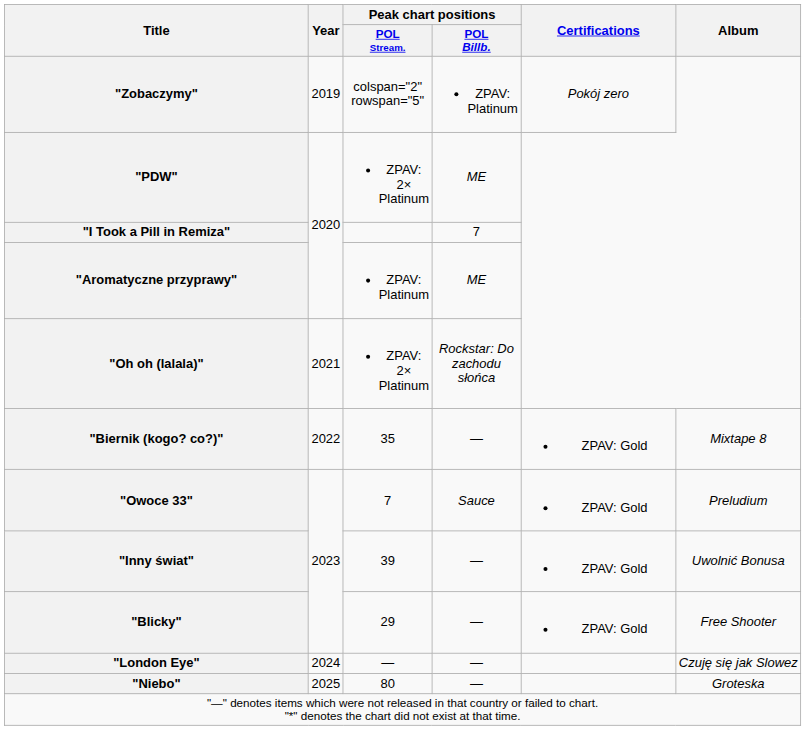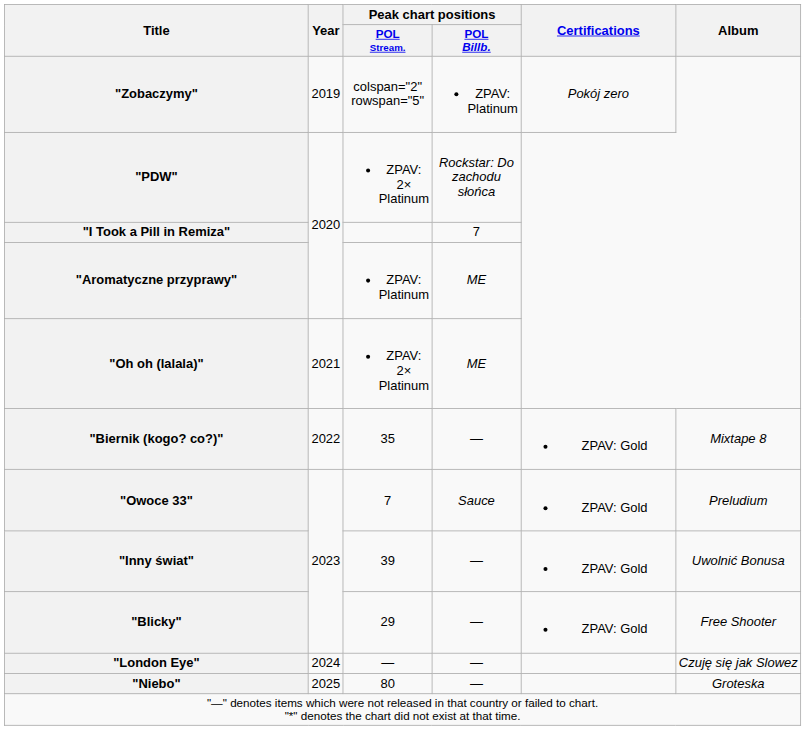(476, 177) ME -> (476, 177) Rockstar: Do zachodu słońca
(476, 363) Rockstar: Do zachodu słońca -> (476, 363) ME
